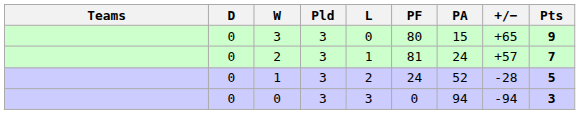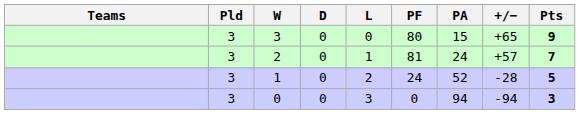columns swapped: (323, 15) <-> (231, 15)
